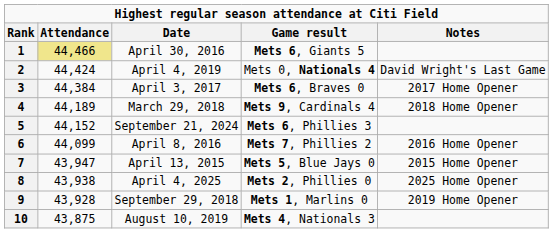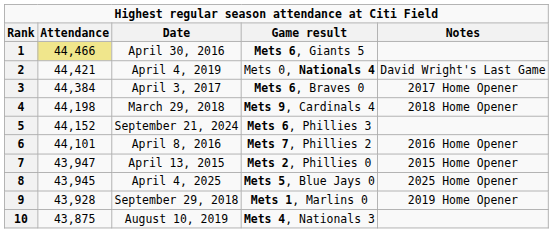(75, 70) 44,424 -> (75, 70) 44,421
(75, 107) 44,189 -> (75, 107) 44,198
(75, 144) 44,099 -> (75, 144) 44,101
(309, 163) Mets 5, Blue Jays 0 -> (309, 163) Mets 2, Phillies 0
(75, 182) 43,938 -> (75, 182) 43,945
(309, 182) Mets 2, Phillies 0 -> (309, 182) Mets 5, Blue Jays 0
